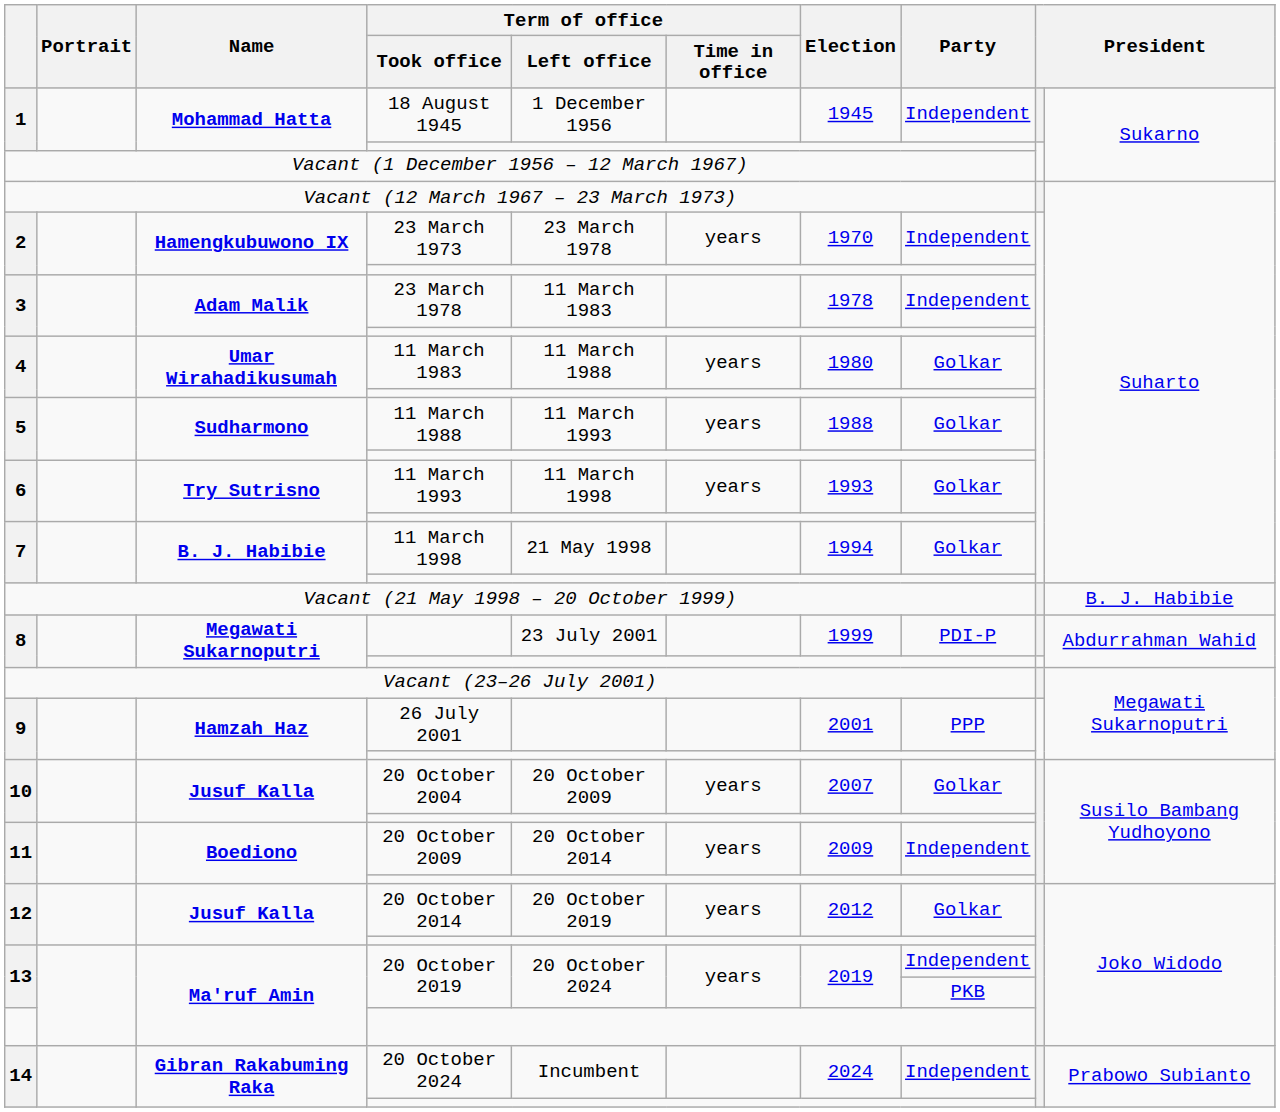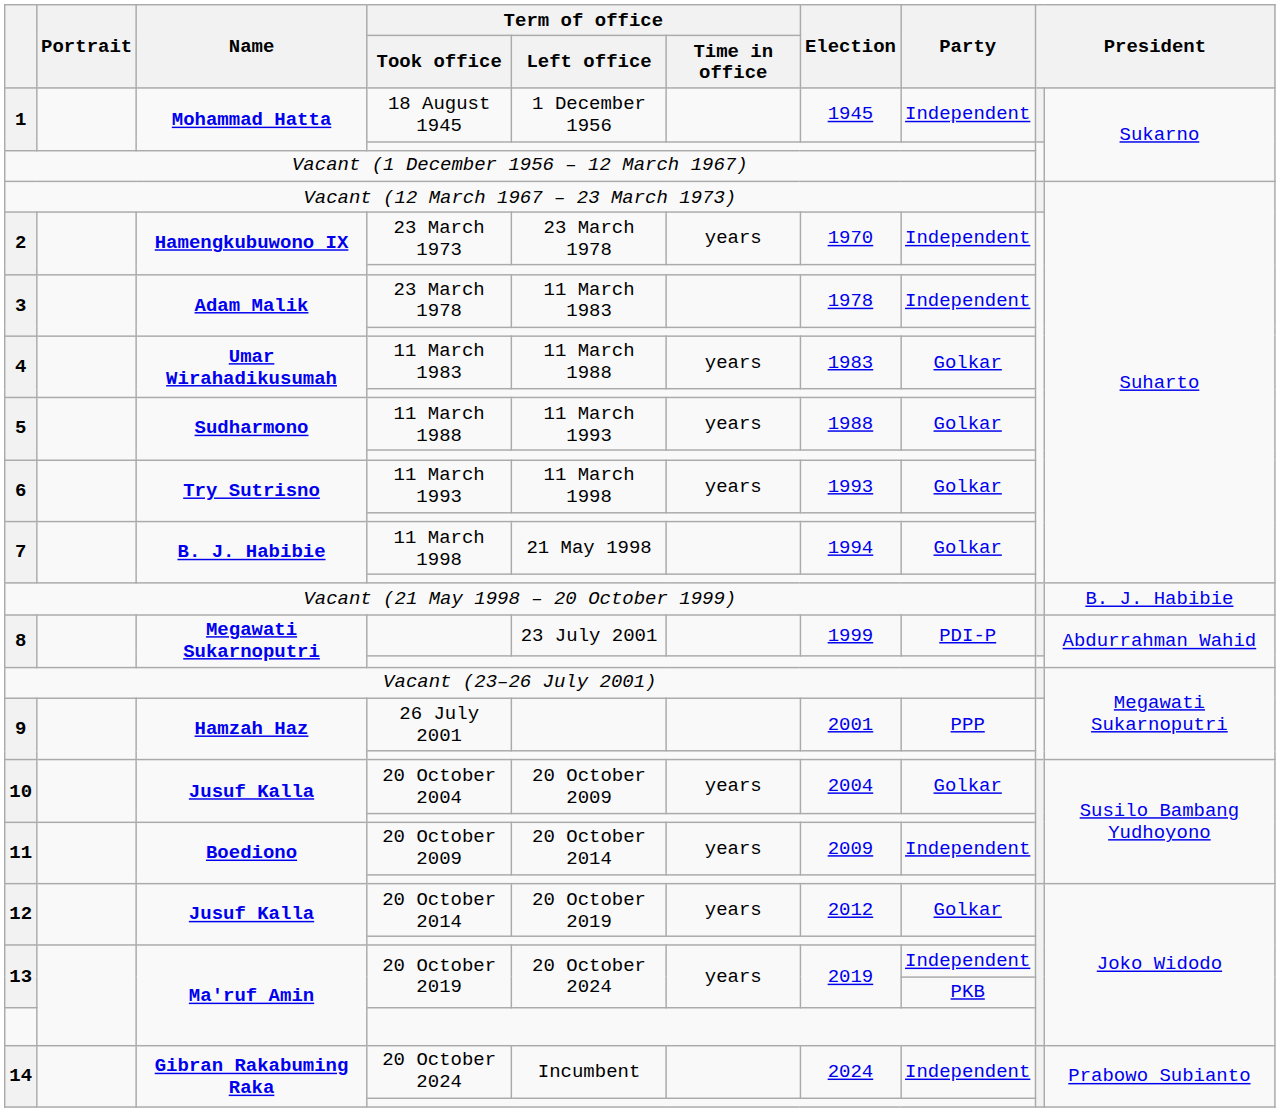(850, 362) 1980 -> (850, 362) 1983
(850, 786) 2007 -> (850, 786) 2004
